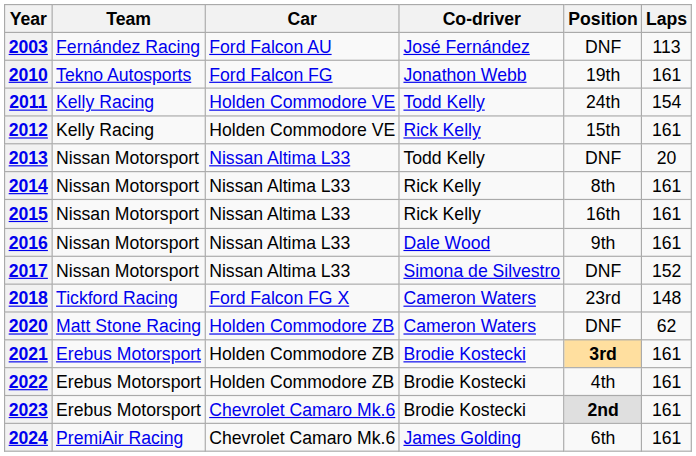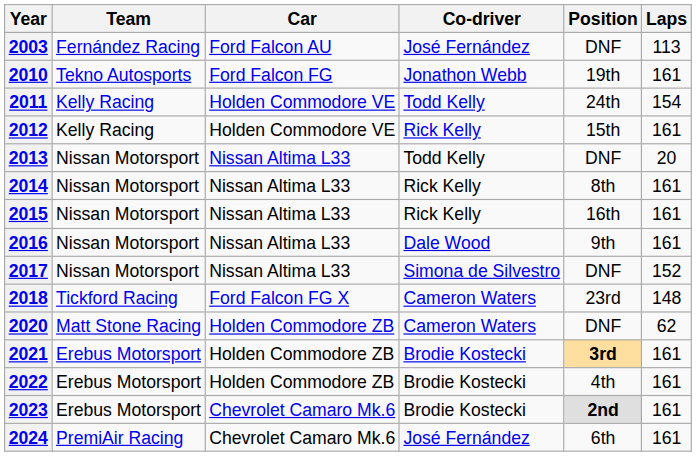(462, 437) James Golding -> (467, 437) José Fernández
